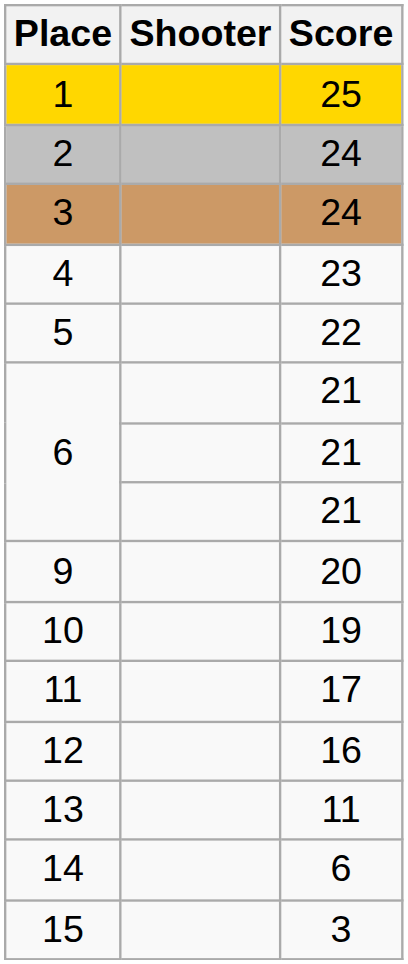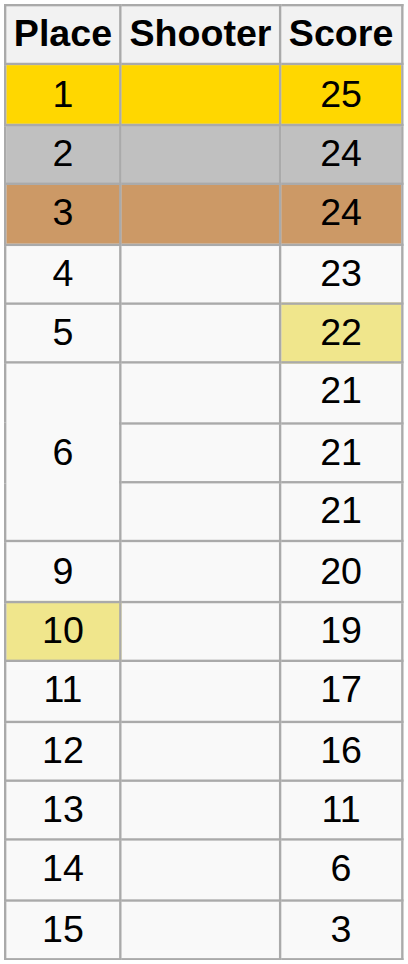(341, 332) no background -> (341, 332) khaki background
(63, 630) no background -> (63, 630) khaki background
